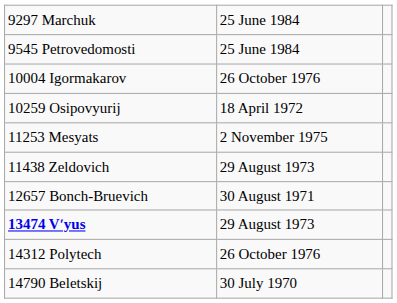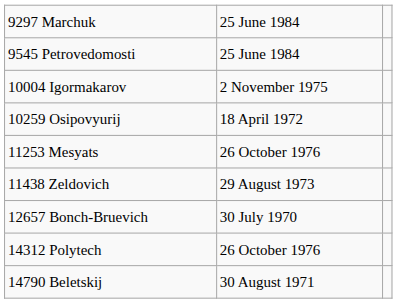(270, 78) 26 October 1976 -> (274, 86) 2 November 1975
(274, 137) 2 November 1975 -> (270, 151) 26 October 1976
(267, 195) 30 August 1971 -> (258, 217) 30 July 1970
- row: (47, 225)
(258, 283) 30 July 1970 -> (267, 282) 30 August 1971
